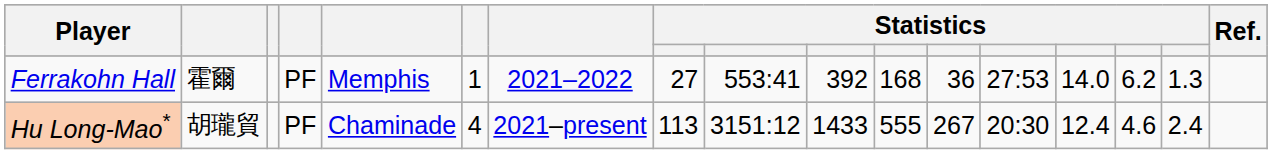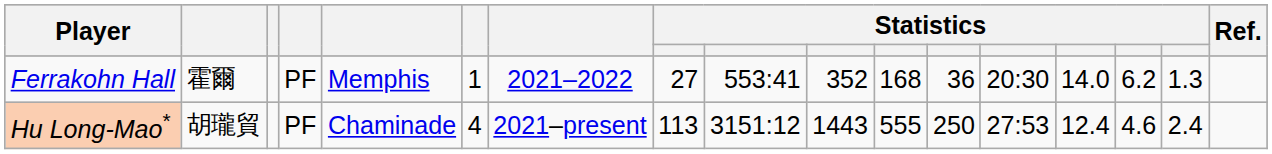(847, 80) 392 -> (847, 80) 352
(1018, 80) 27:53 -> (1018, 80) 20:30
(840, 126) 1433 -> (840, 126) 1443
(954, 126) 267 -> (954, 126) 250
(1018, 126) 20:30 -> (1018, 126) 27:53
